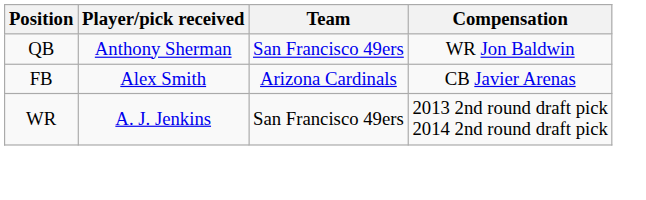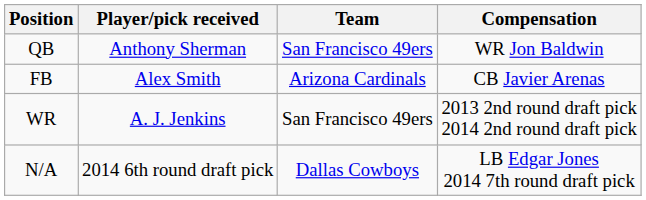+ row: (41, 169)
